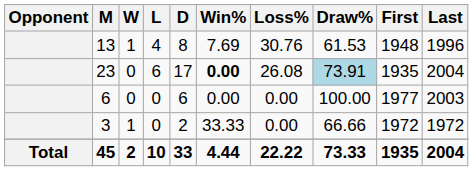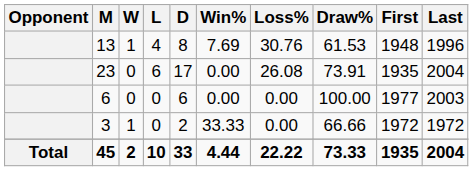(223, 71) bold -> (223, 71) normal
(345, 71) lightblue background -> (345, 71) no background
